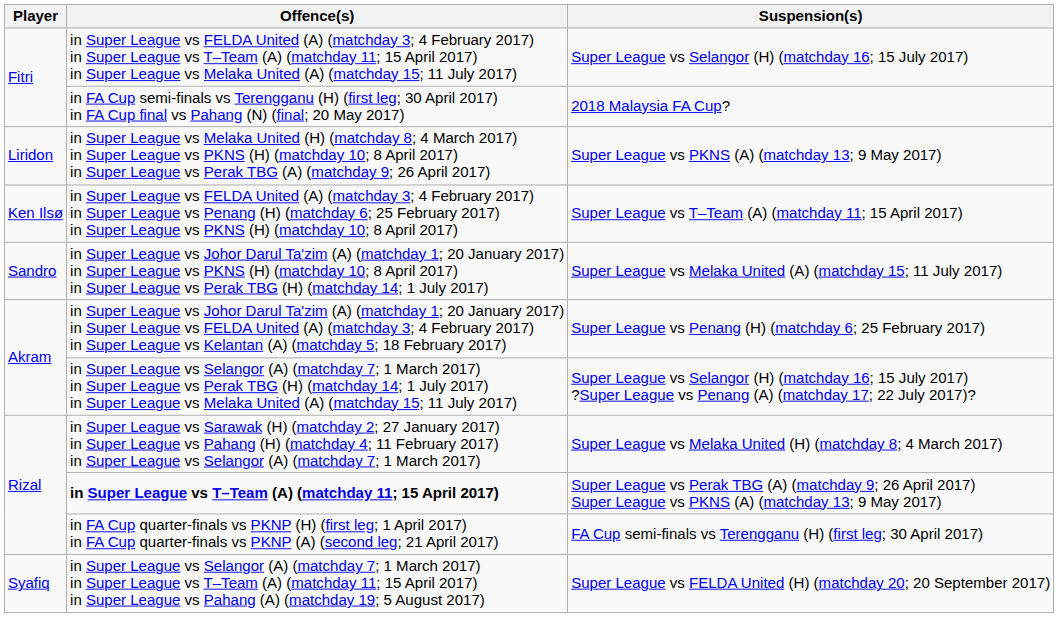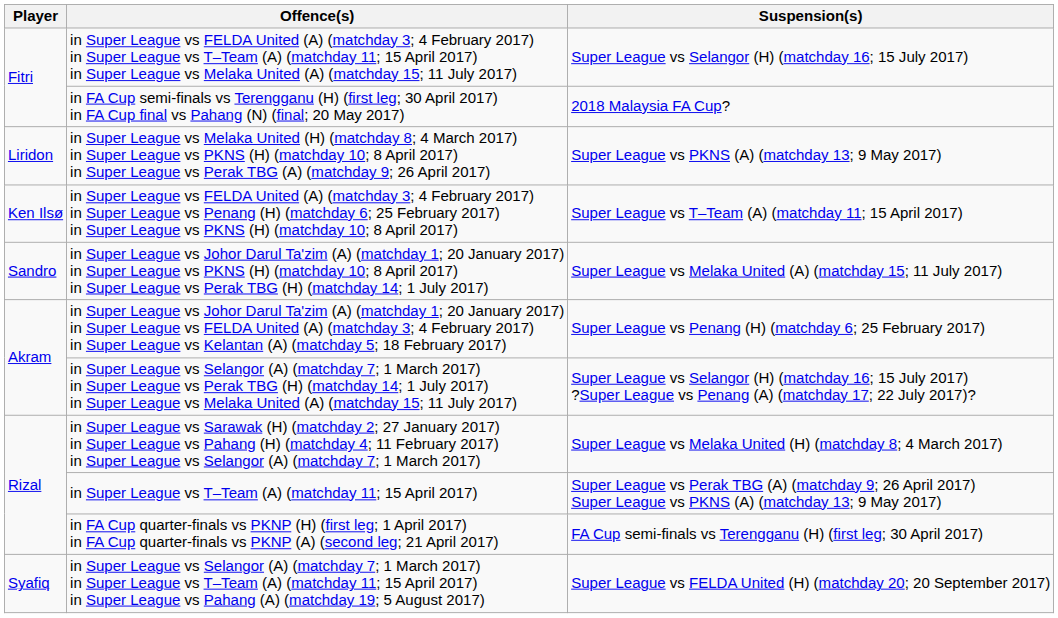(284, 493) bold -> (274, 493) normal
